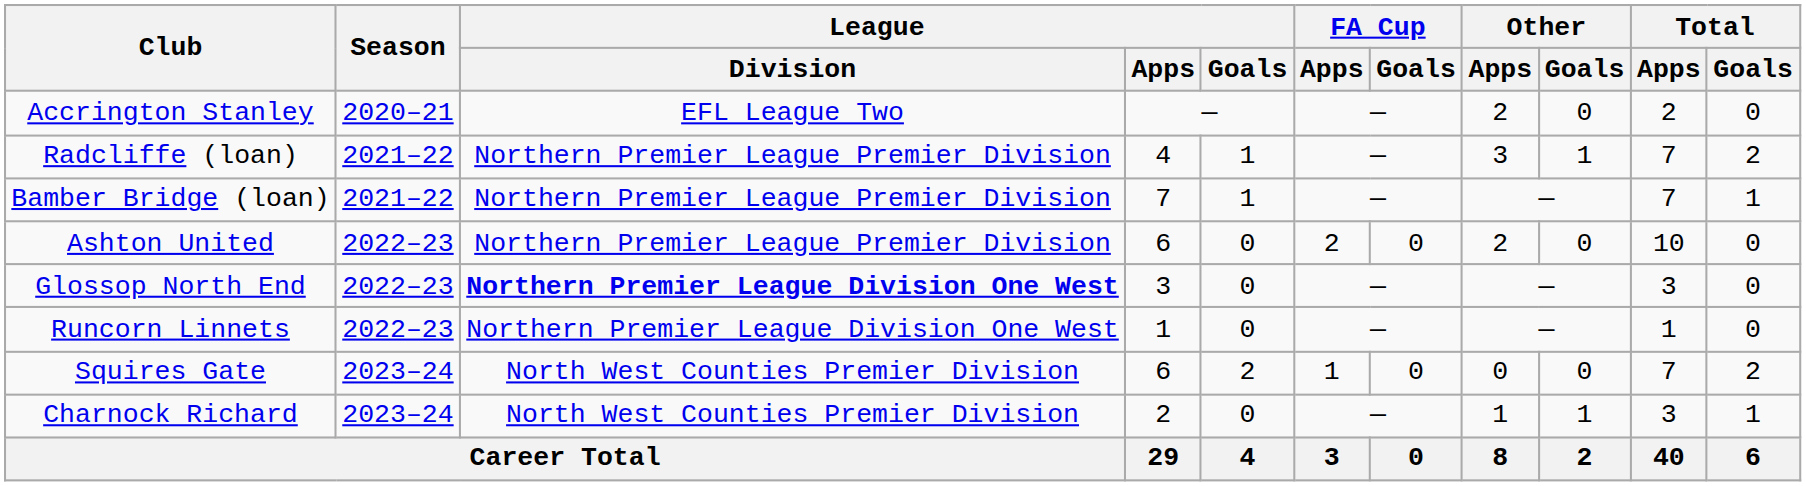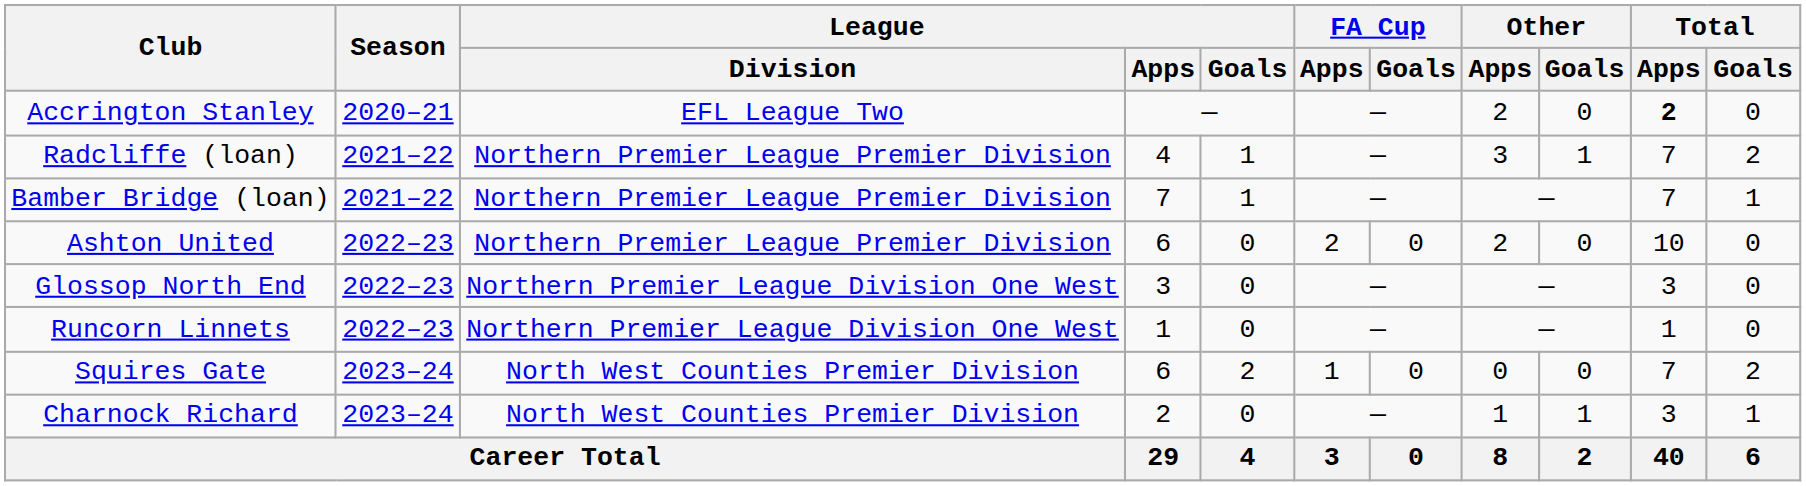(1669, 113) normal -> (1669, 113) bold
(793, 286) bold -> (793, 286) normal
